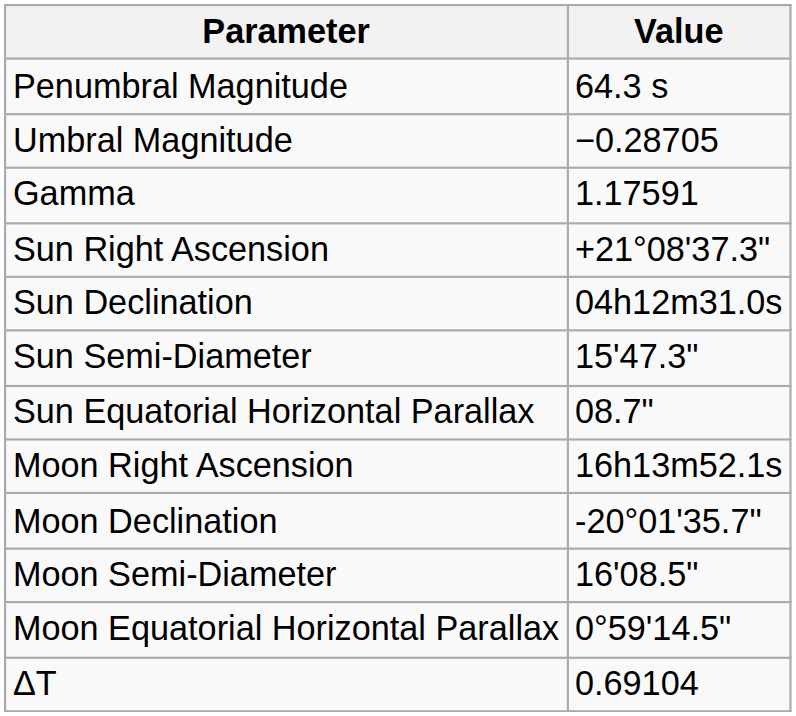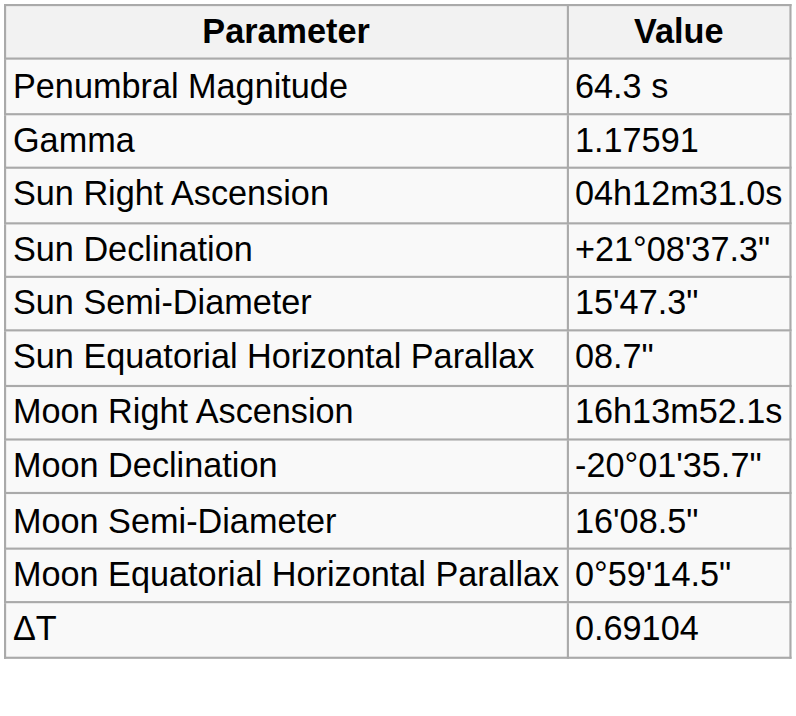- row: (153, 140)
(673, 248) +21°08'37.3" -> (679, 194) 04h12m31.0s
(679, 303) 04h12m31.0s -> (673, 248) +21°08'37.3"
